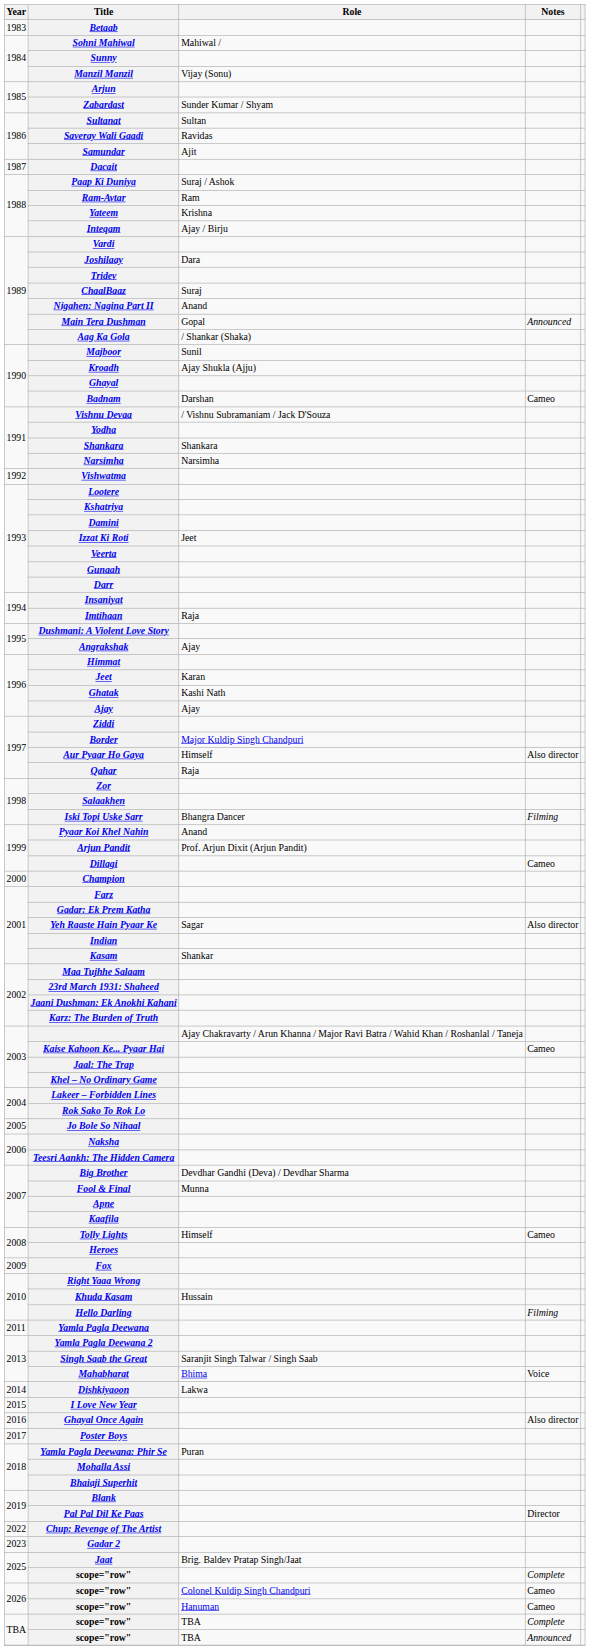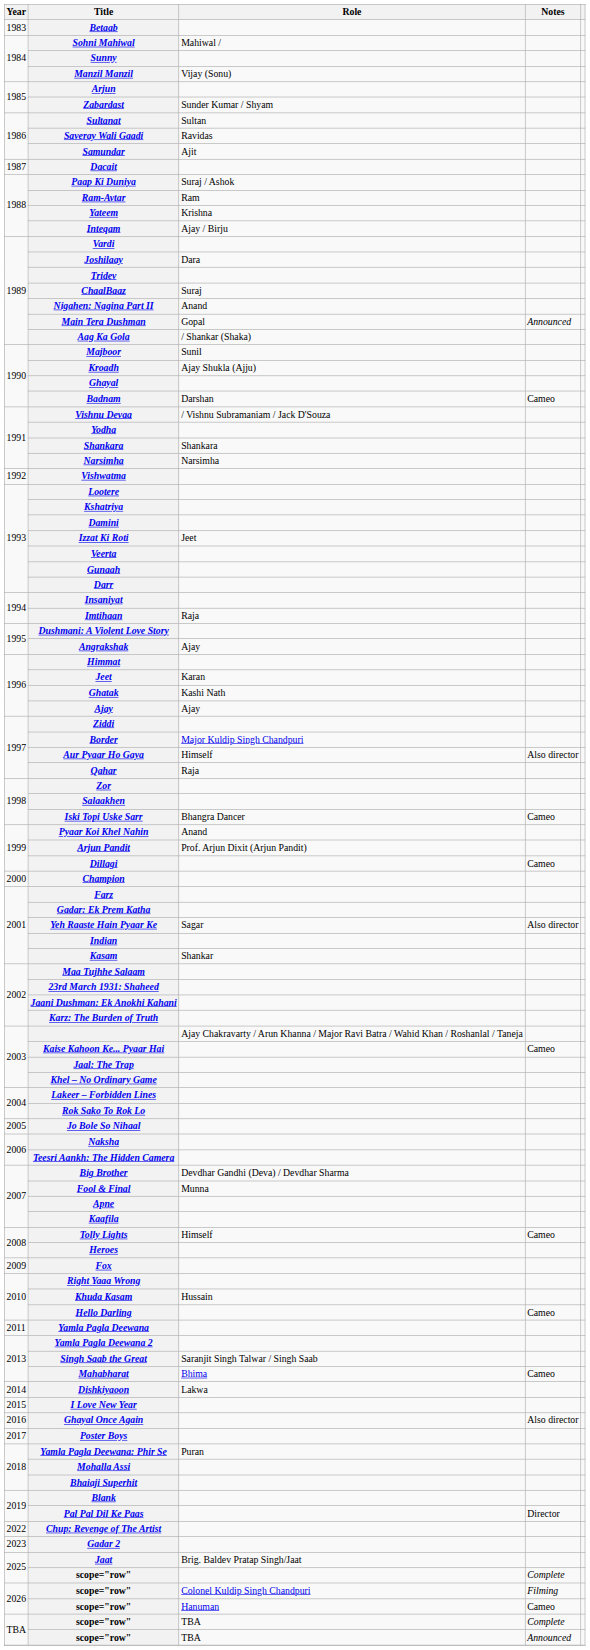(543, 817) Filming -> (541, 817) Cameo
(543, 1312) Filming -> (541, 1312) Cameo
(538, 1374) Voice -> (541, 1374) Cameo
(541, 1591) Cameo -> (543, 1591) Filming
